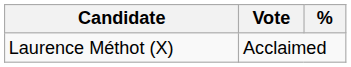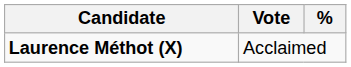(91, 47) normal -> (96, 47) bold
